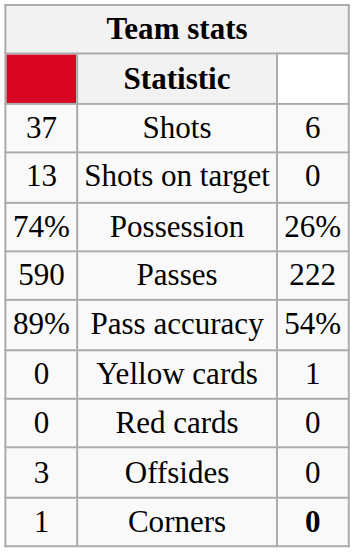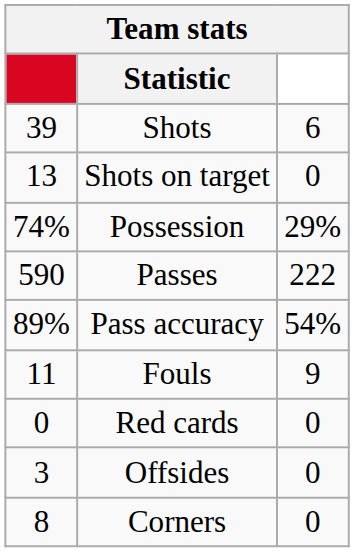(41, 127) 37 -> (41, 127) 39
(313, 226) 26% -> (313, 226) 29%
+ row: (177, 373)
- row: (177, 373)
(41, 521) 1 -> (41, 521) 8
(313, 521) bold -> (313, 521) normal
